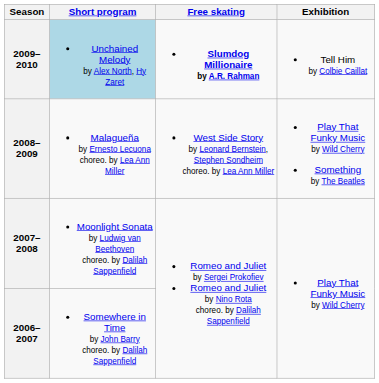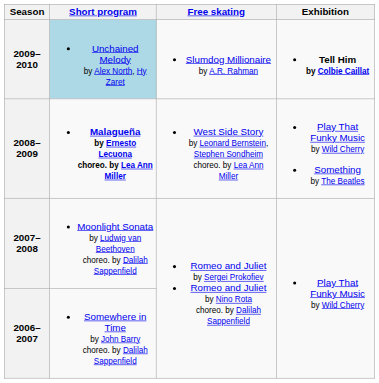(216, 65) bold -> (216, 65) normal
(326, 65) normal -> (325, 65) bold
(103, 154) normal -> (103, 154) bold
